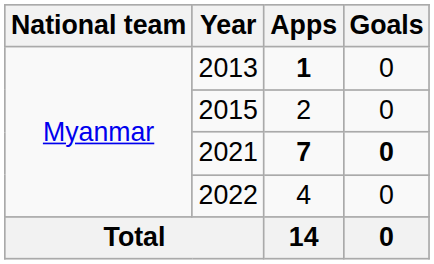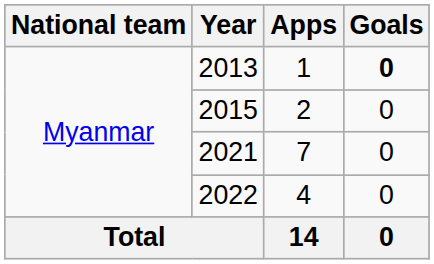(304, 68) bold -> (304, 68) normal
(387, 68) normal -> (387, 68) bold
(304, 152) bold -> (304, 152) normal
(387, 152) bold -> (387, 152) normal
